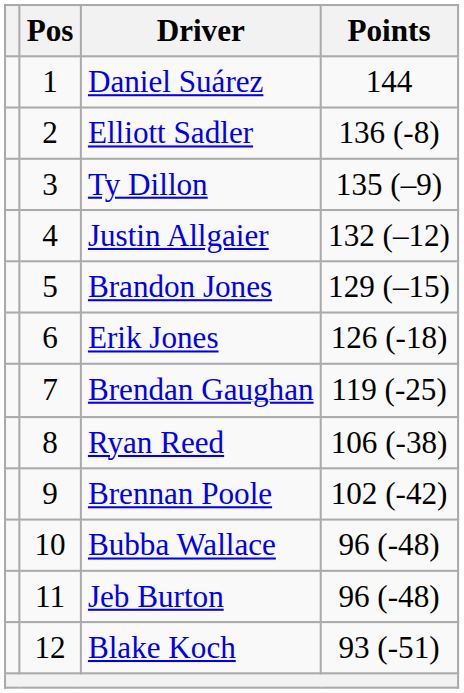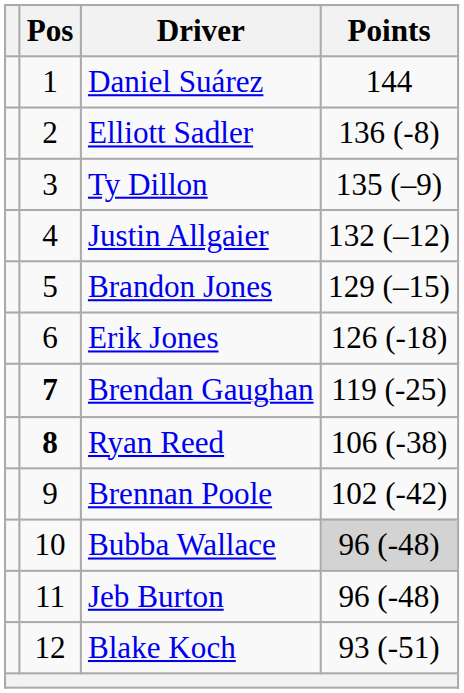(50, 390) normal -> (50, 390) bold
(50, 441) normal -> (50, 441) bold
(389, 544) no background -> (389, 544) lightgrey background
